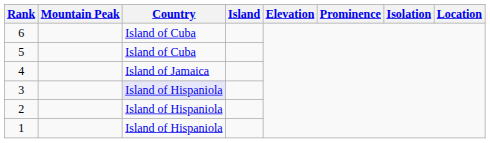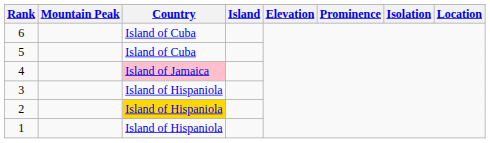(167, 71) no background -> (167, 71) pink background
(174, 90) lavender background -> (174, 90) no background
(174, 109) no background -> (174, 109) gold background
